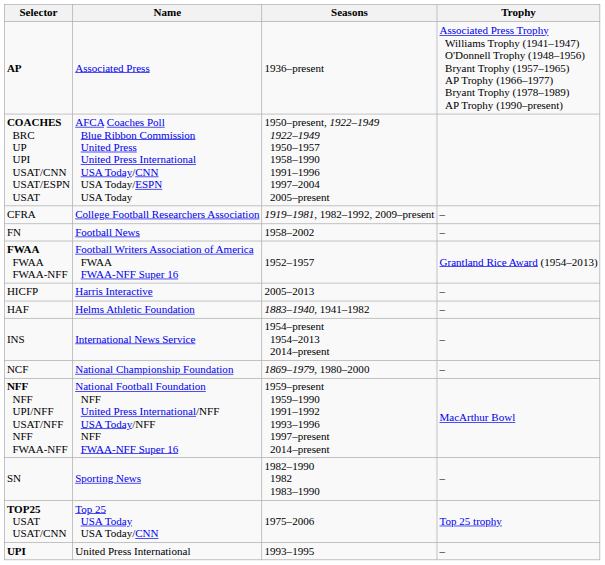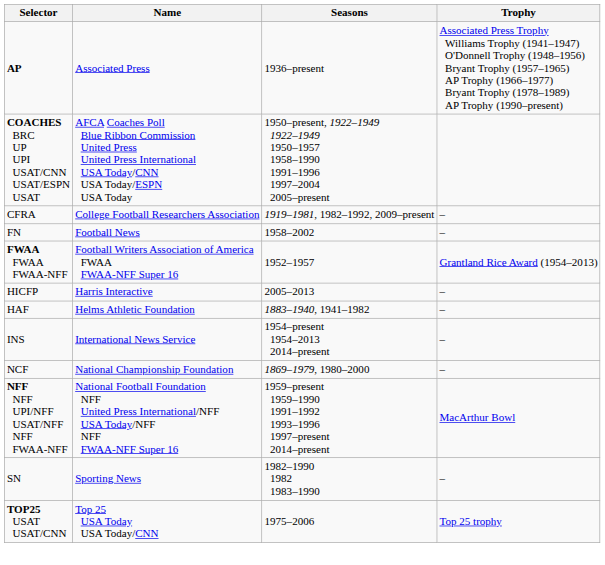- row: (16, 551)
